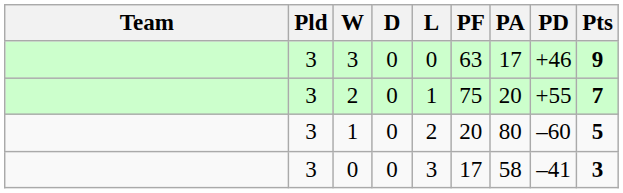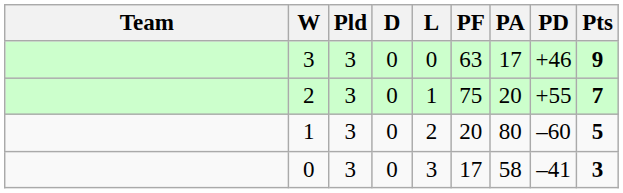columns swapped: (311, 22) <-> (353, 22)
